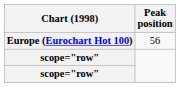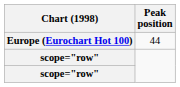(155, 40) 56 -> (155, 40) 44
